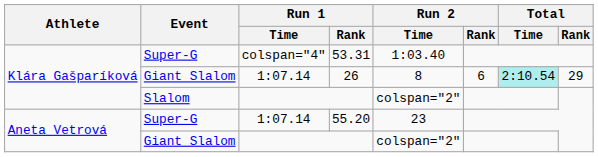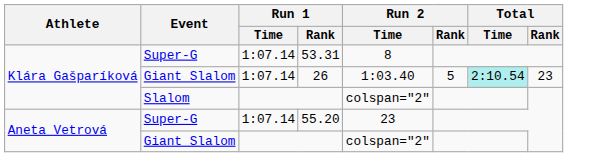(284, 55) colspan="4" -> (268, 55) 1:07.14
(418, 55) 1:03.40 -> (388, 55) 8
(418, 77) 8 -> (388, 77) 1:03.40
(481, 77) 6 -> (450, 77) 5
(576, 77) 29 -> (545, 77) 23
